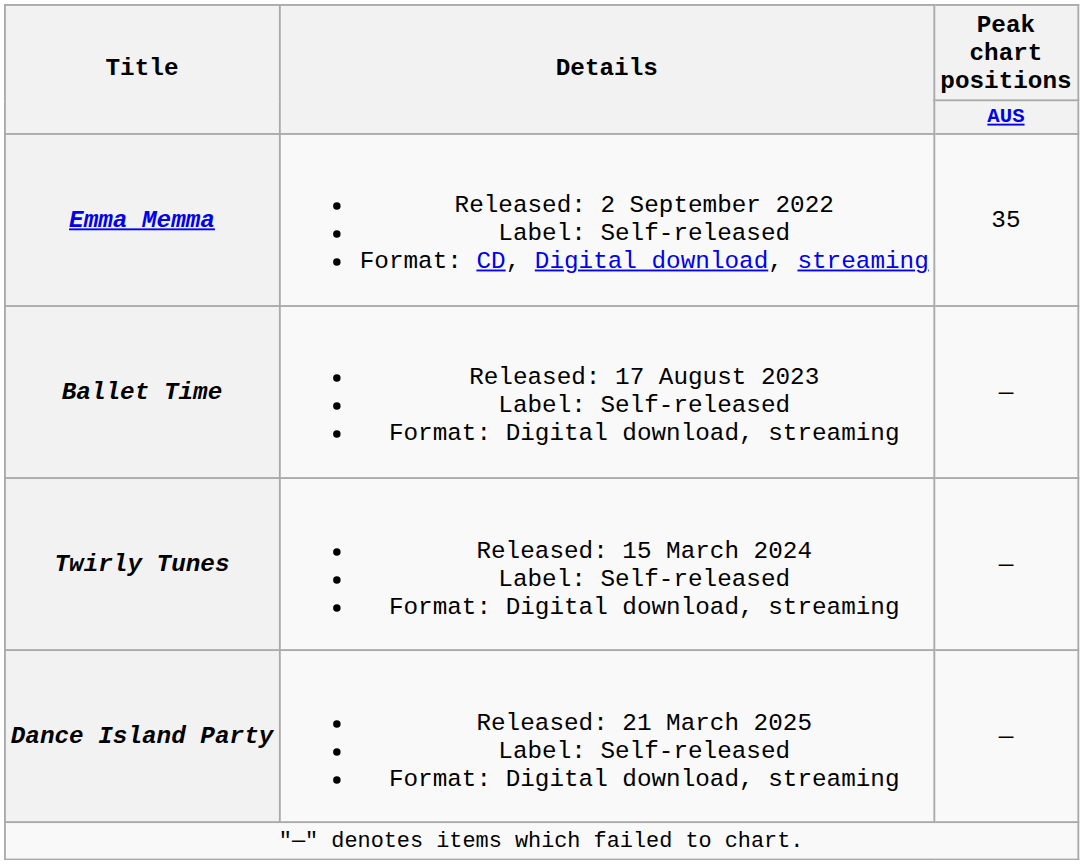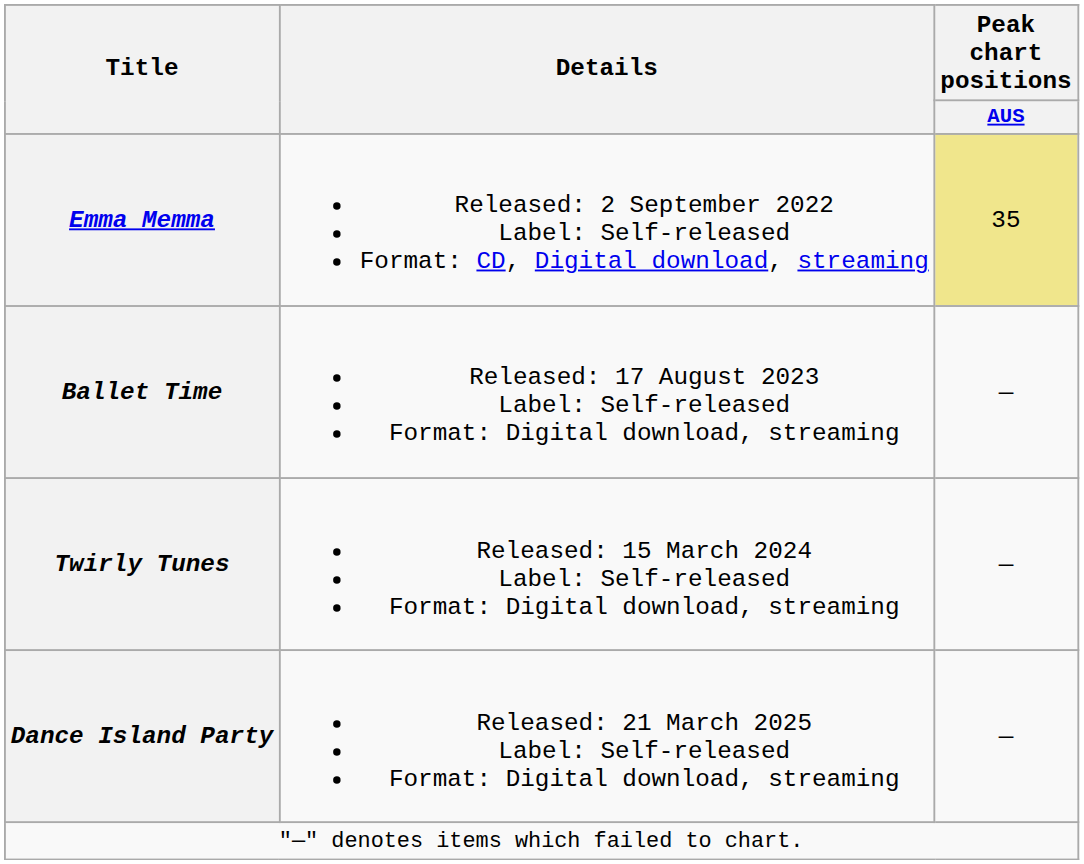(1006, 219) no background -> (1006, 219) khaki background
